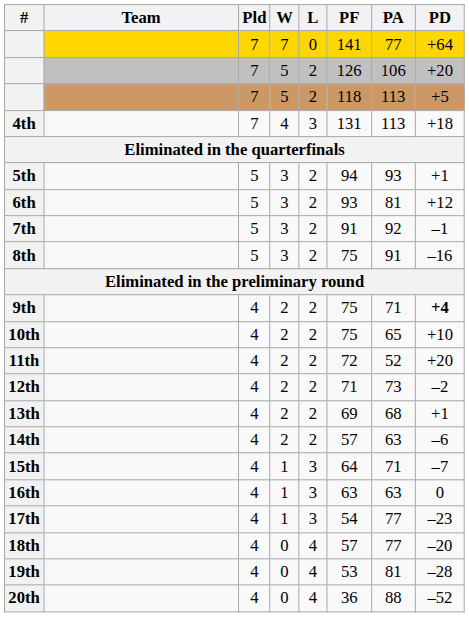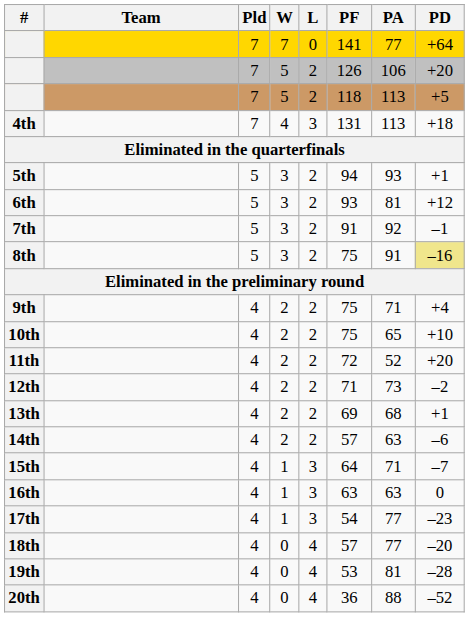(440, 255) no background -> (440, 255) khaki background
(440, 307) bold -> (440, 307) normal
